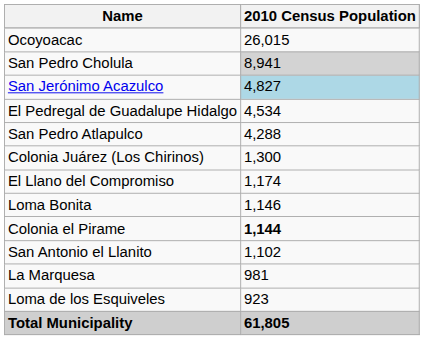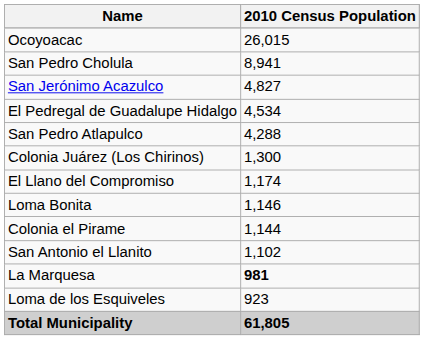(263, 63) lightgrey background -> (263, 63) no background
(263, 87) lightblue background -> (263, 87) no background
(263, 228) bold -> (263, 228) normal
(256, 275) normal -> (256, 275) bold
